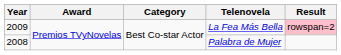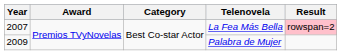(17, 27) 2009 -> (17, 27) 2007
(17, 42) 2008 -> (17, 42) 2009
